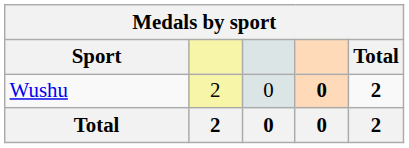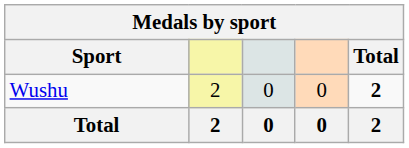(322, 90) bold -> (322, 90) normal
